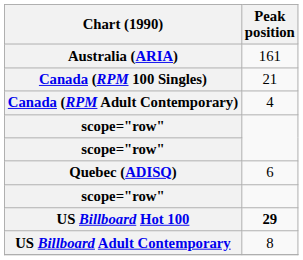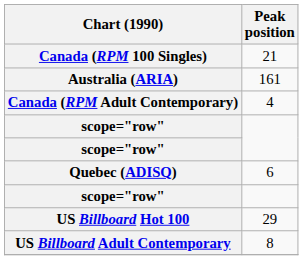rows swapped: (123, 56) <-> (123, 79)
(270, 219) bold -> (270, 219) normal
